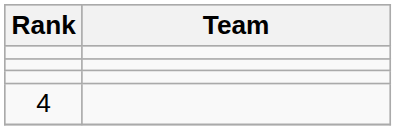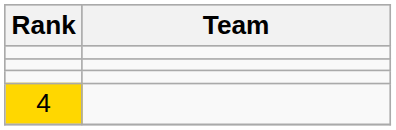(44, 103) no background -> (44, 103) gold background
